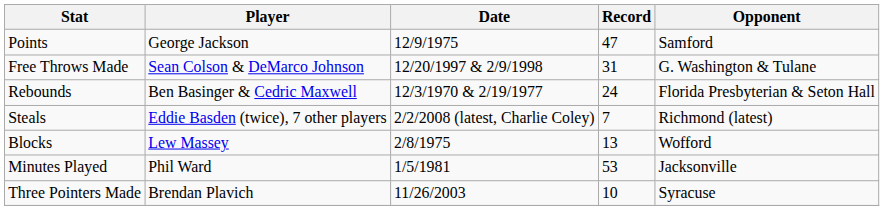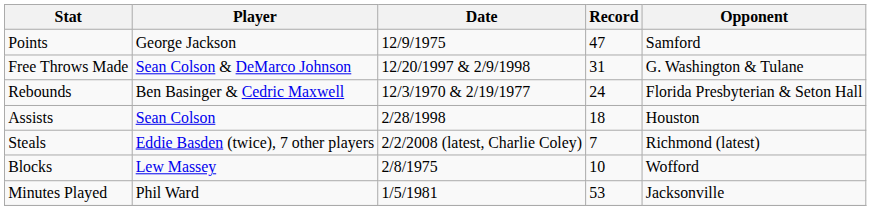+ row: (31, 117)
(610, 142) 13 -> (597, 167) 10
- row: (75, 192)
